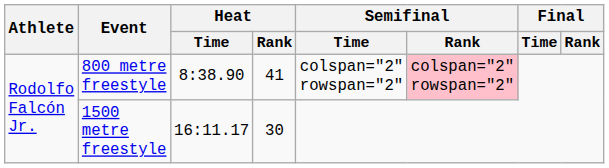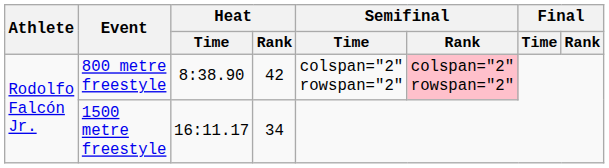(274, 77) 41 -> (274, 77) 42
(274, 131) 30 -> (274, 131) 34
